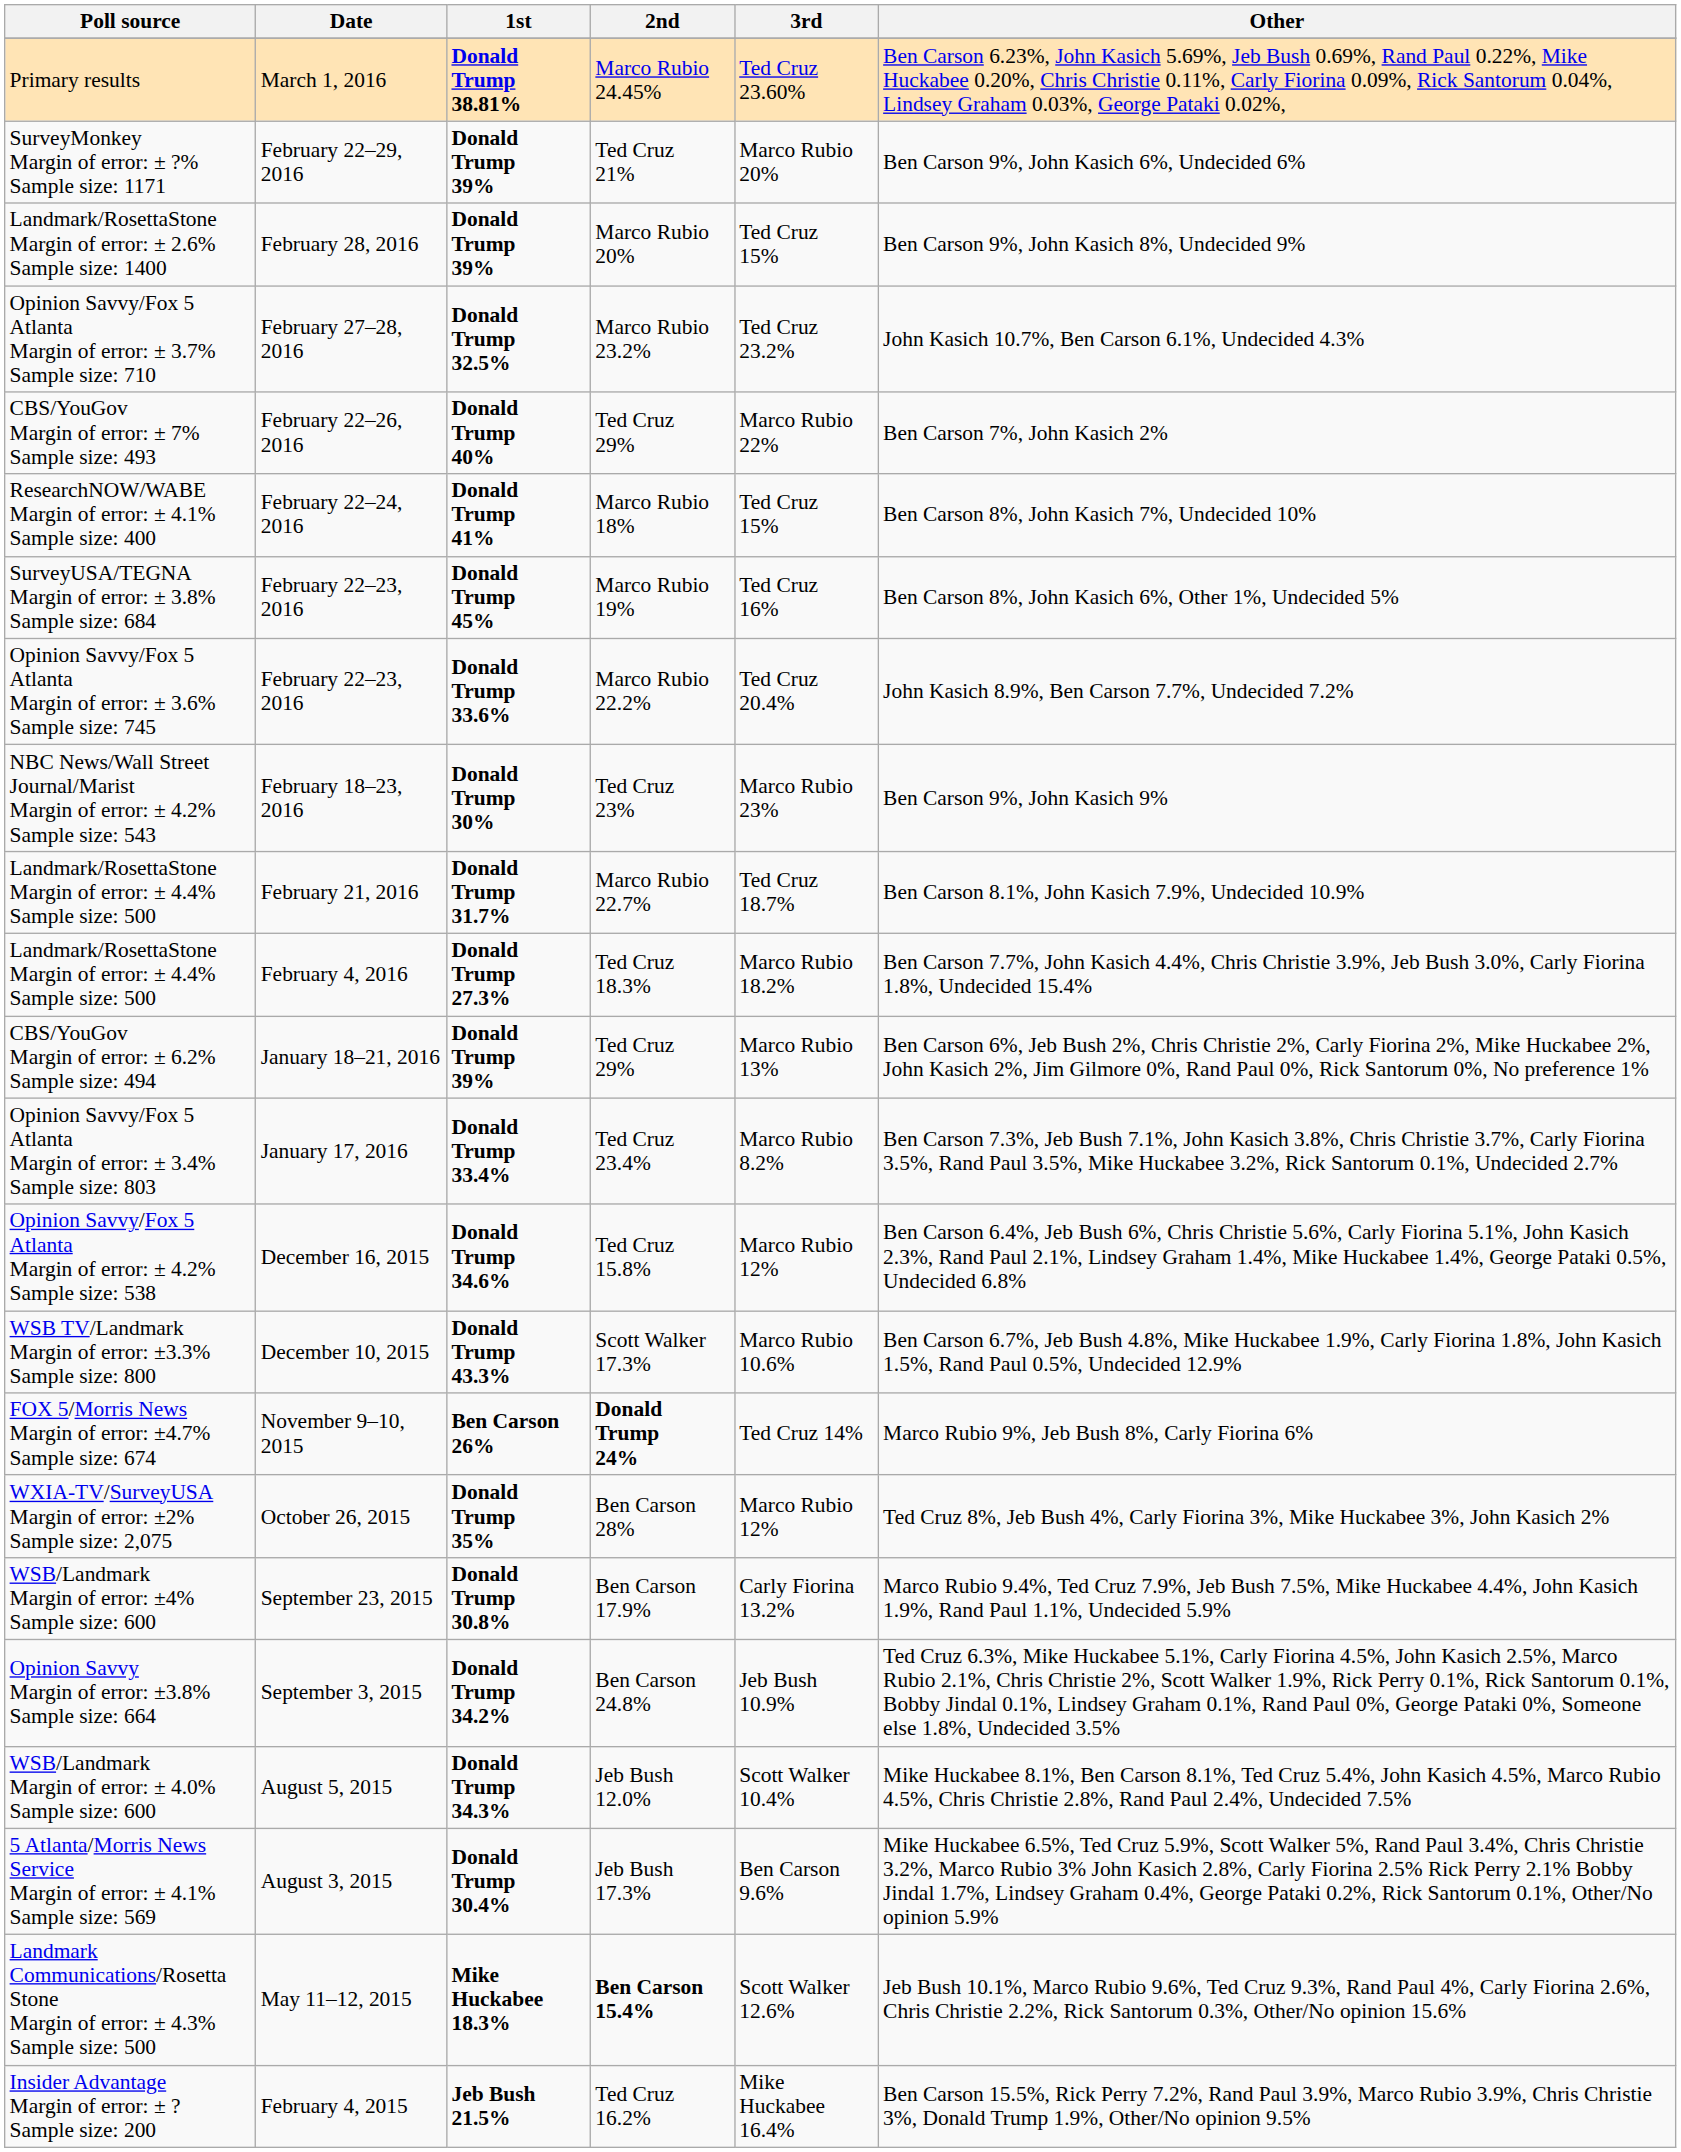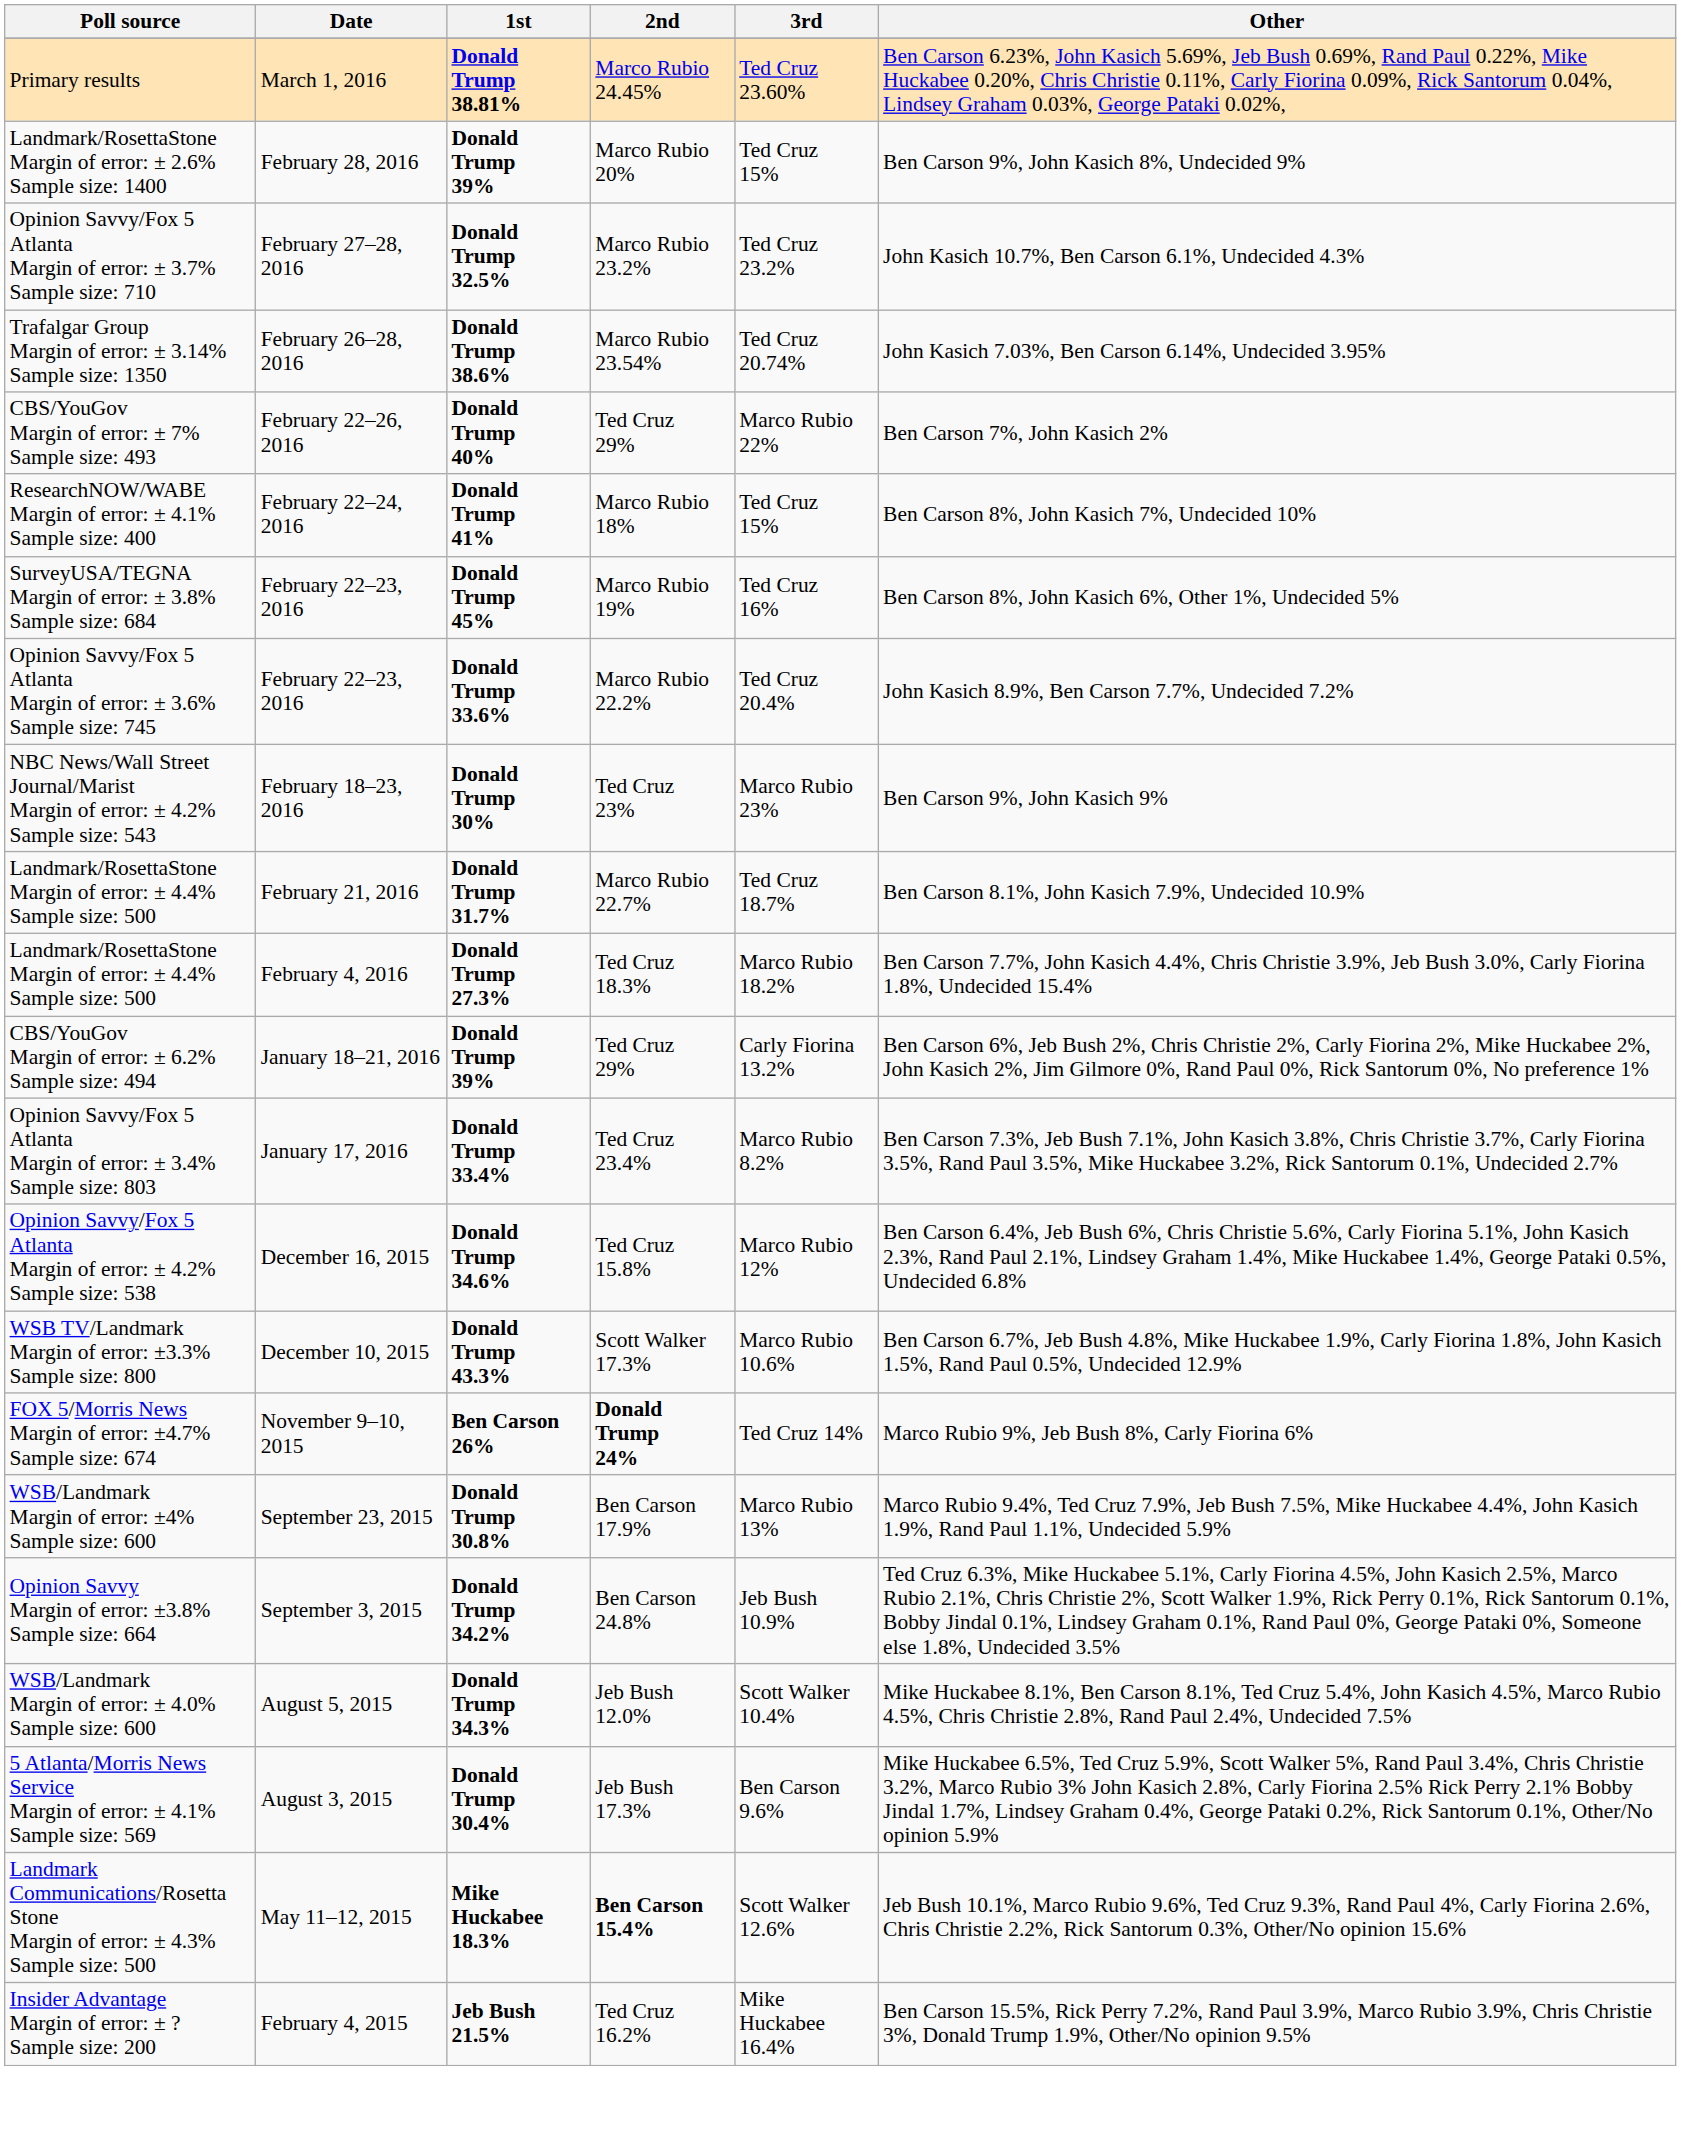- row: (104, 161)
+ row: (118, 350)
(796, 1056) Marco Rubio 13% -> (797, 1056) Carly Fiorina 13.2%
- row: (111, 1516)
(797, 1598) Carly Fiorina 13.2% -> (796, 1516) Marco Rubio 13%
